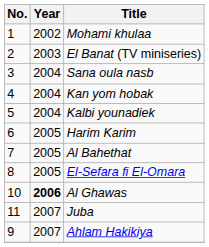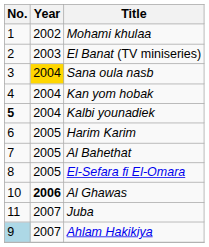(47, 73) no background -> (47, 73) gold background
(11, 113) normal -> (11, 113) bold
(11, 232) no background -> (11, 232) lightblue background
